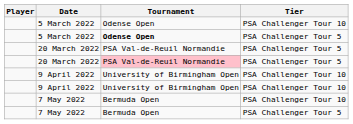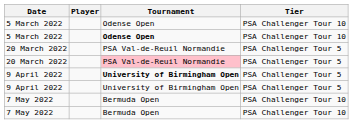columns swapped: (20, 11) <-> (69, 11)
(292, 36) PSA Challenger Tour 5 -> (294, 36) PSA Challenger Tour 10
(171, 74) normal -> (171, 74) bold
(294, 74) PSA Challenger Tour 10 -> (292, 74) PSA Challenger Tour 5
(294, 87) PSA Challenger Tour 10 -> (292, 87) PSA Challenger Tour 5
(292, 112) PSA Challenger Tour 5 -> (294, 112) PSA Challenger Tour 10
